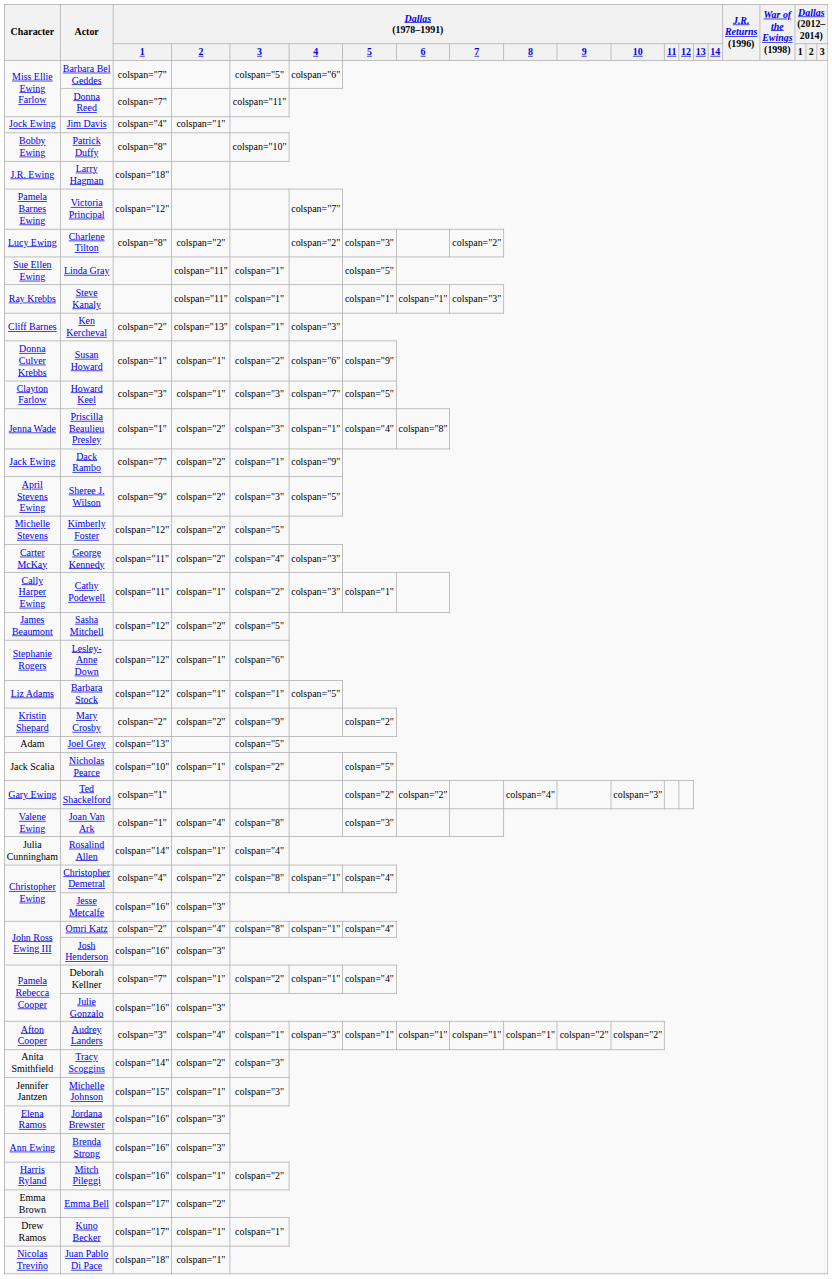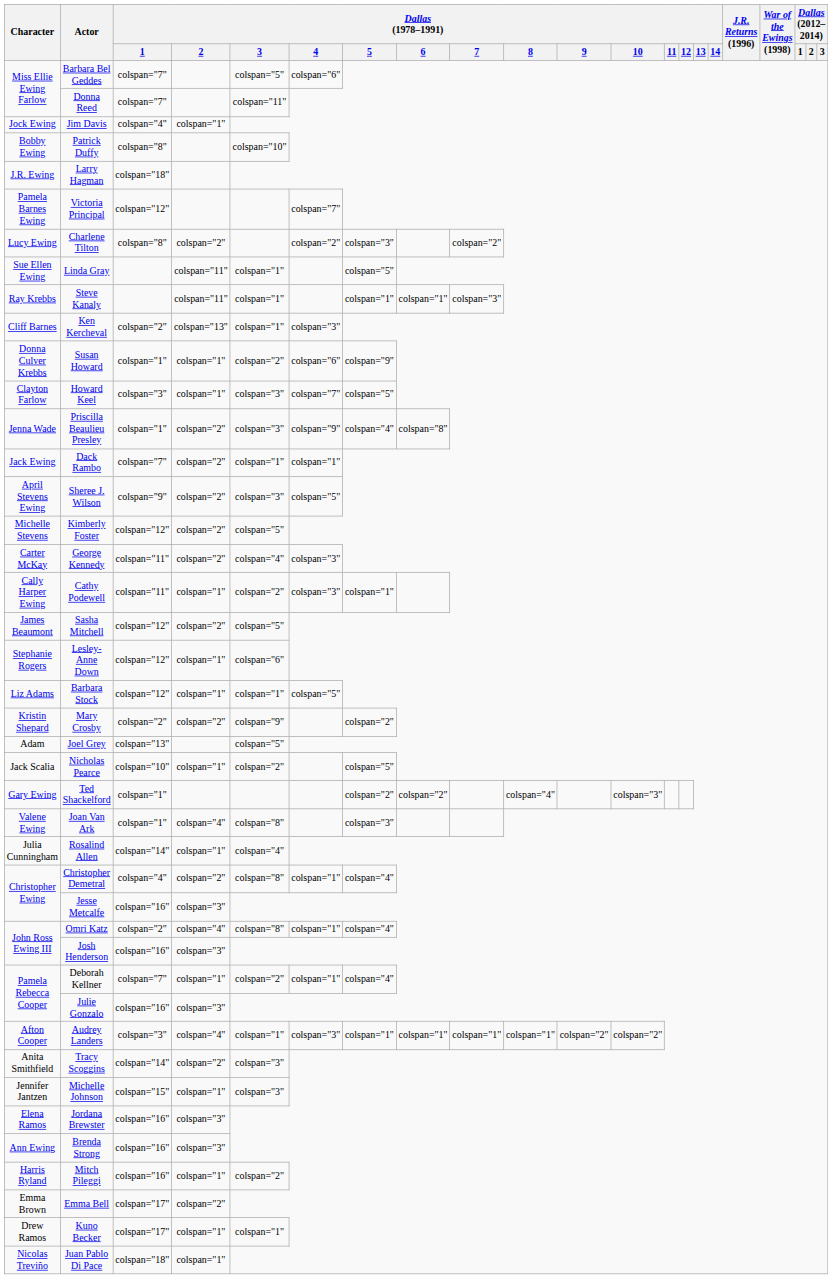(316, 428) colspan="1" -> (316, 428) colspan="9"
(316, 462) colspan="9" -> (316, 462) colspan="1"
